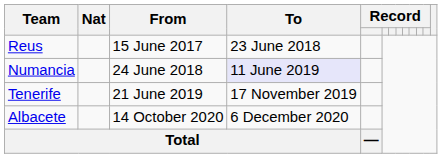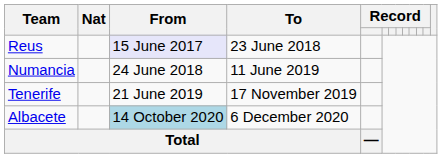(158, 46) no background -> (158, 46) lavender background
(275, 70) lavender background -> (275, 70) no background
(168, 117) no background -> (168, 117) lightblue background
